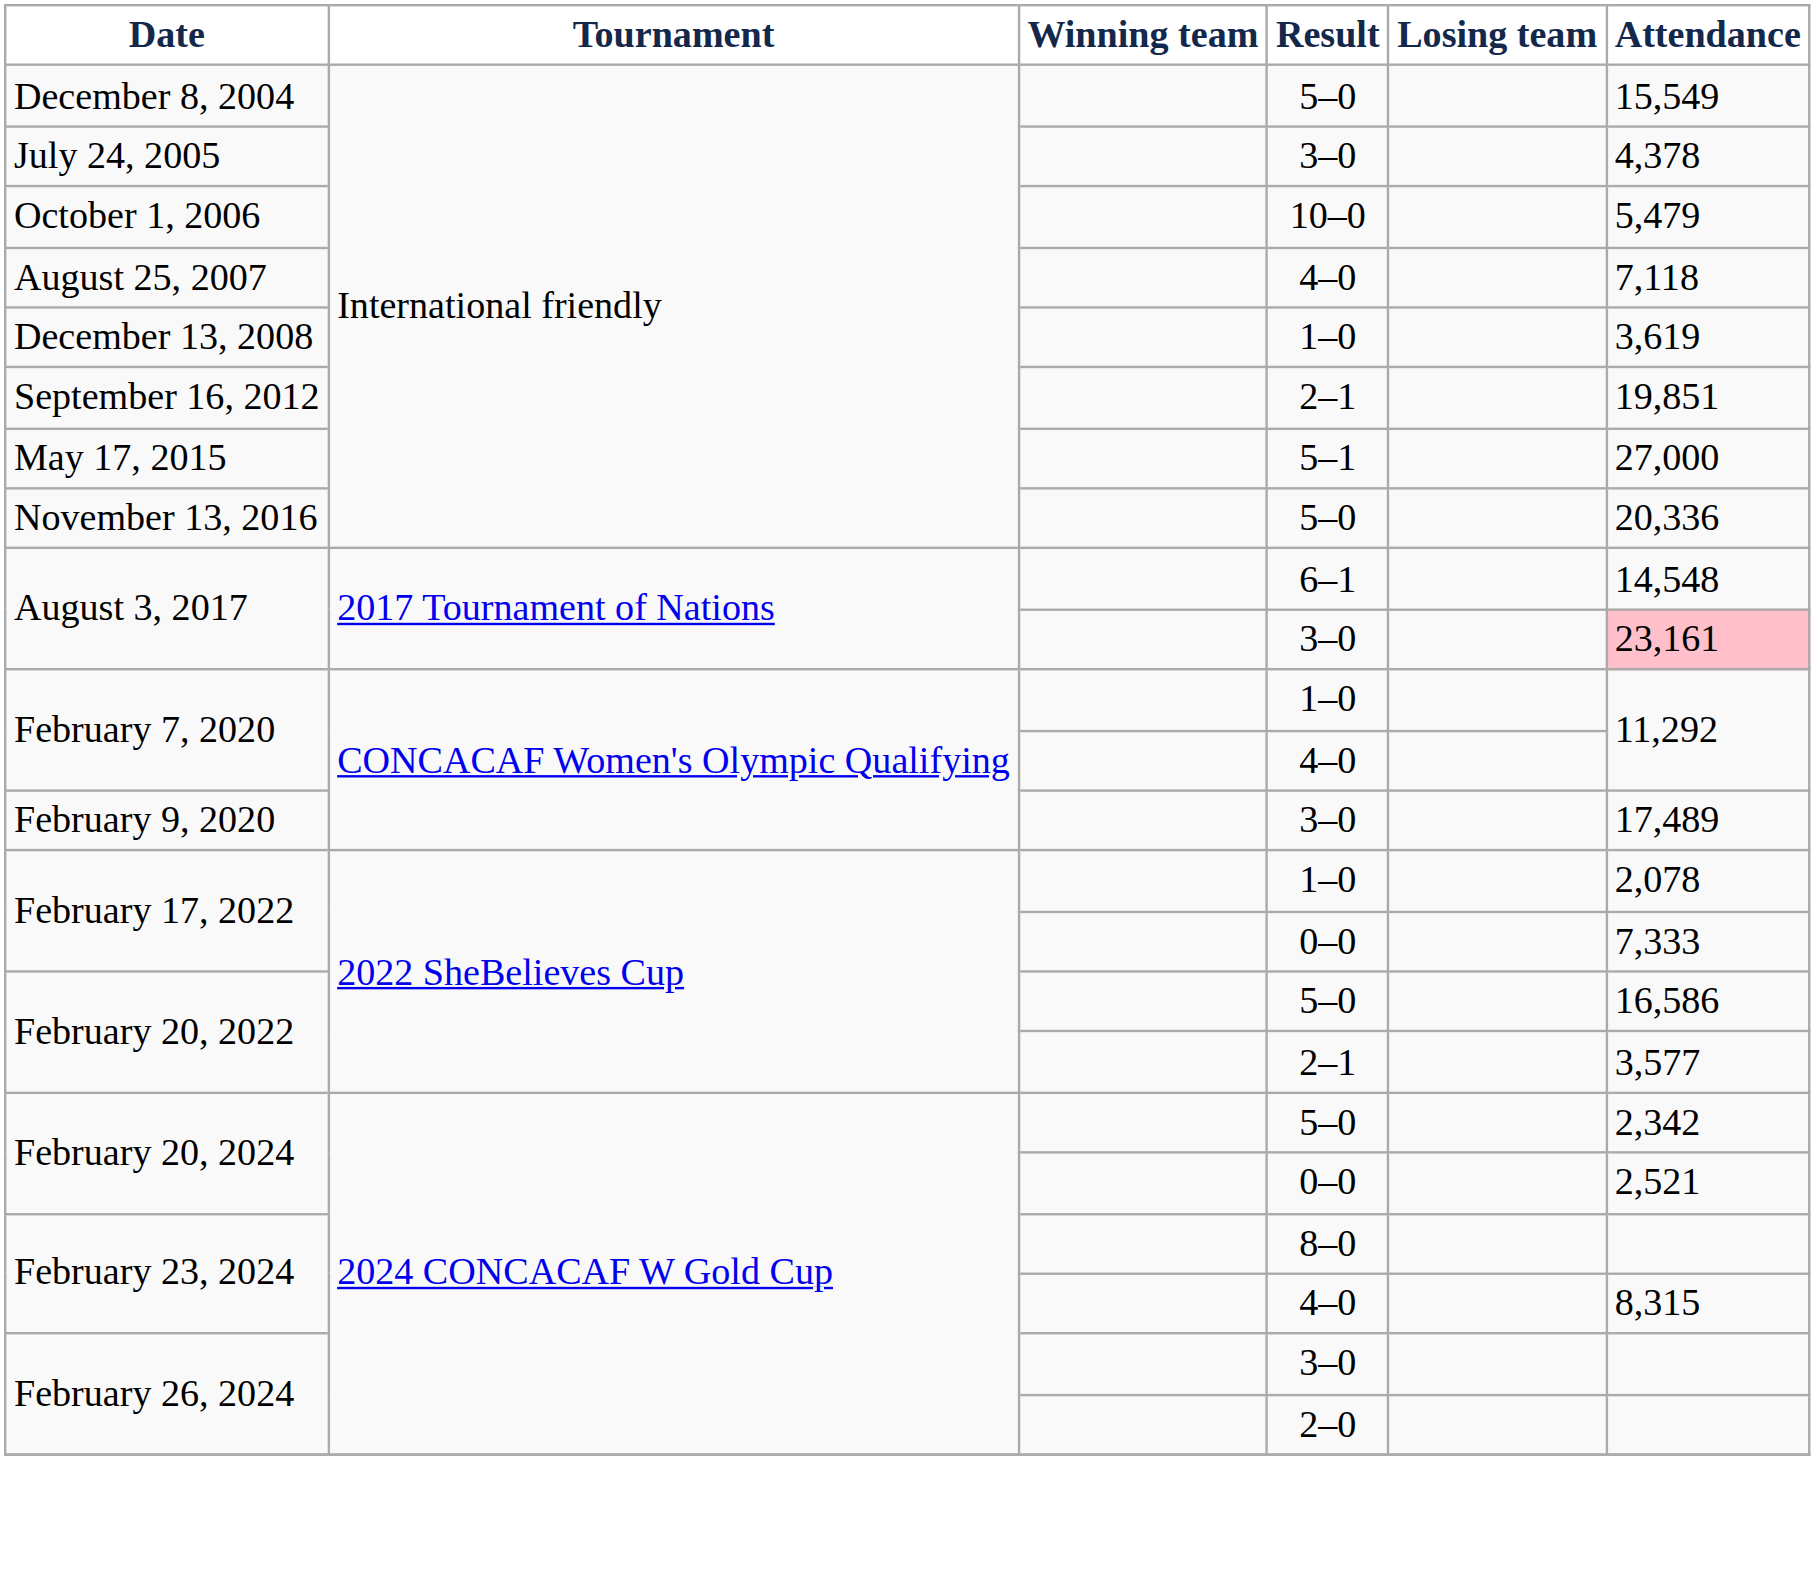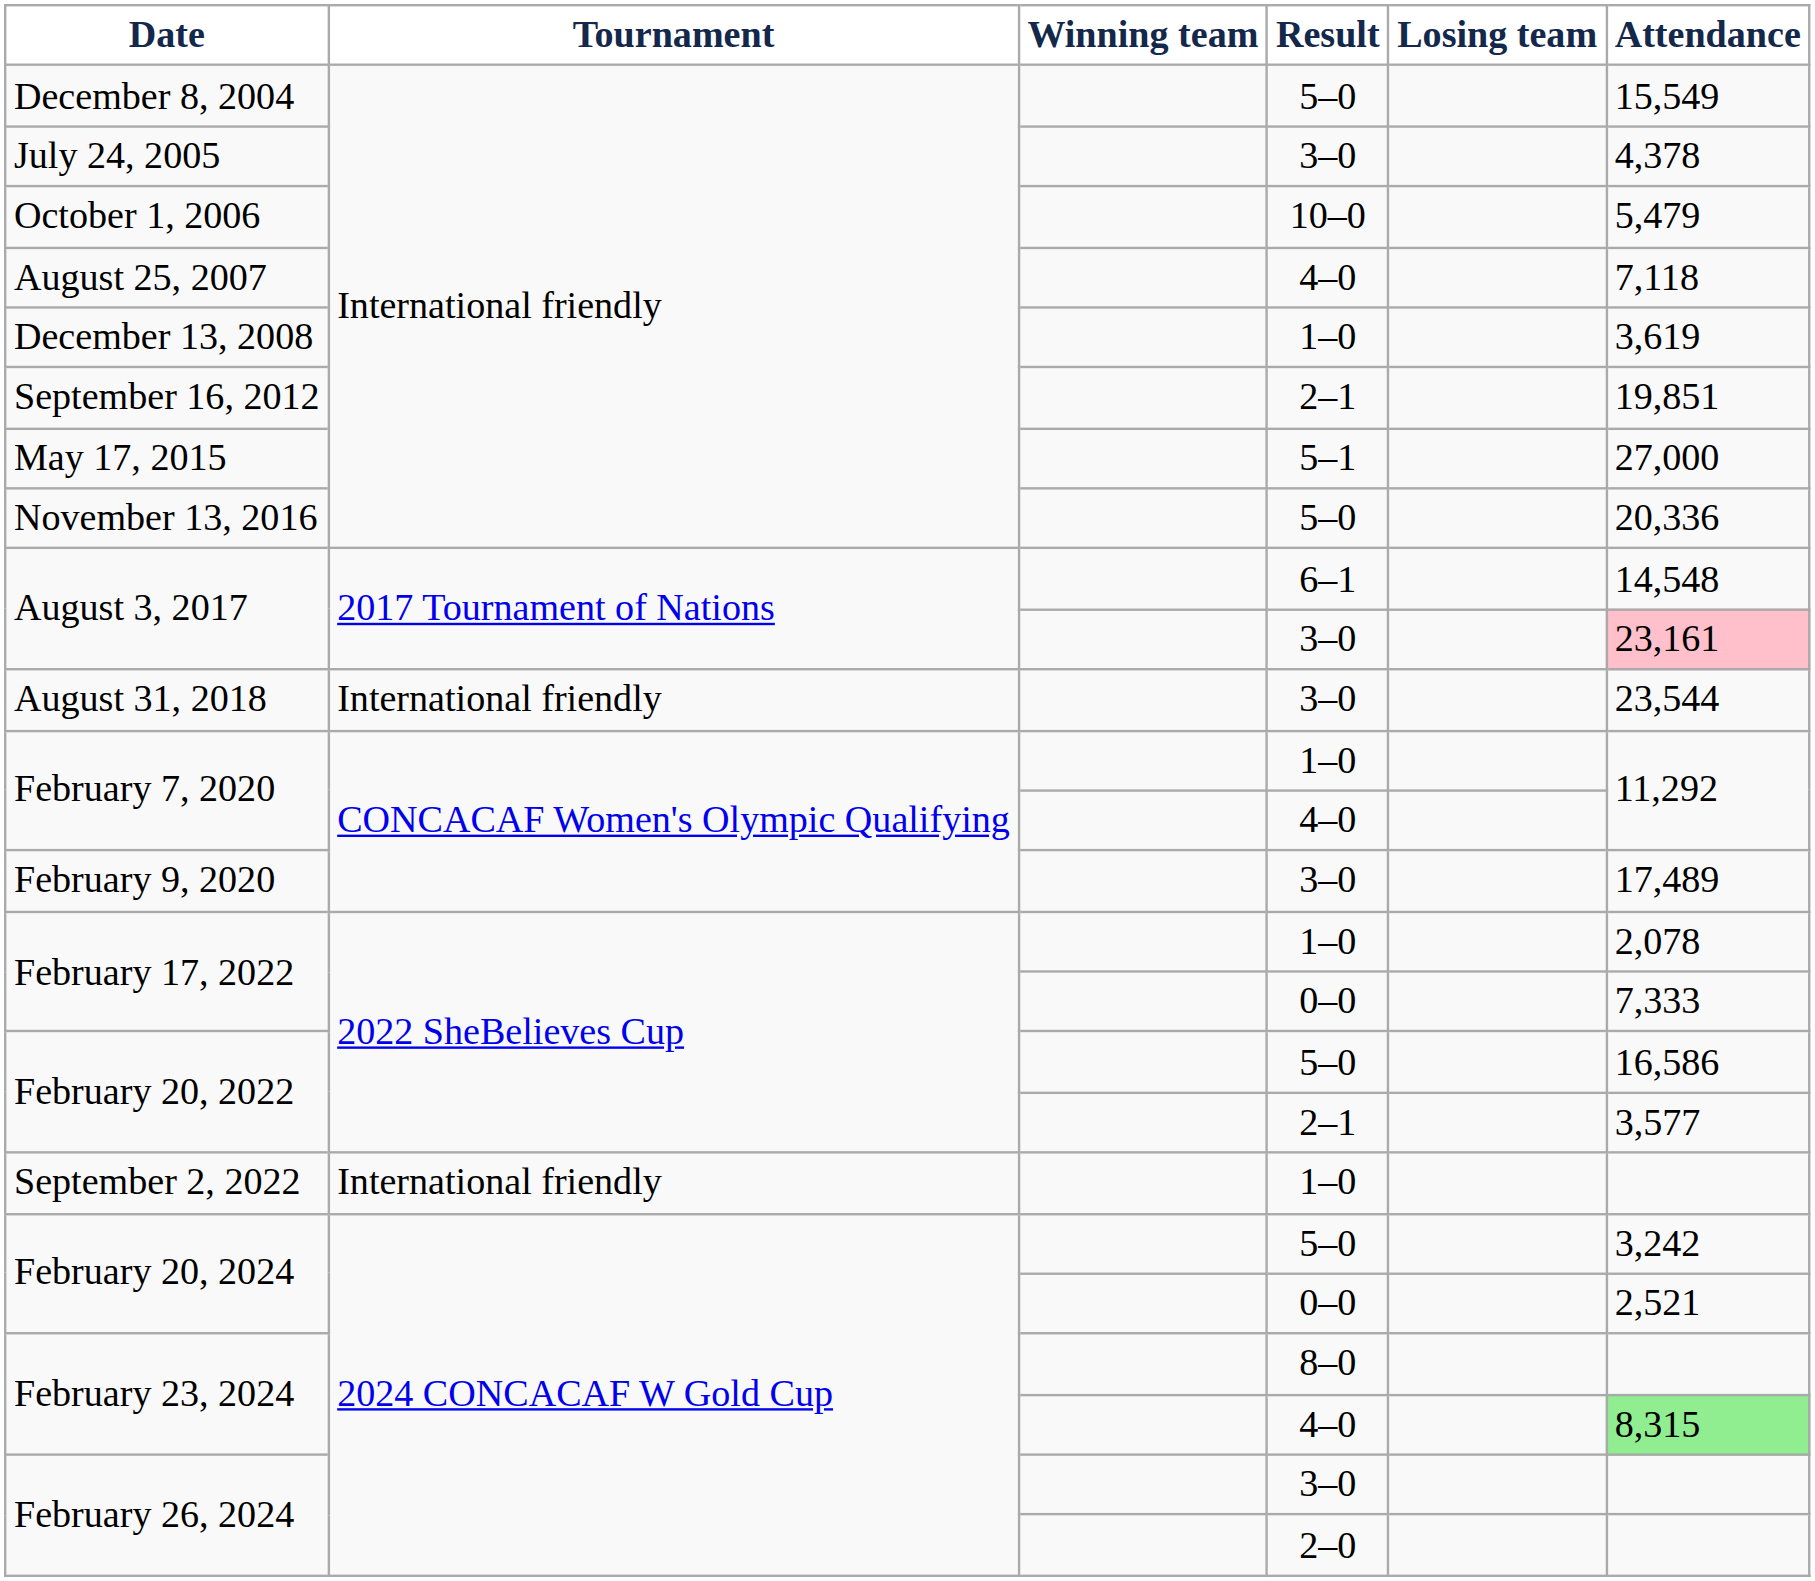+ row: (140, 699)
+ row: (157, 1182)
(1658, 1121) 2,342 -> (1658, 1242) 3,242
(1658, 1302) no background -> (1658, 1423) lightgreen background
